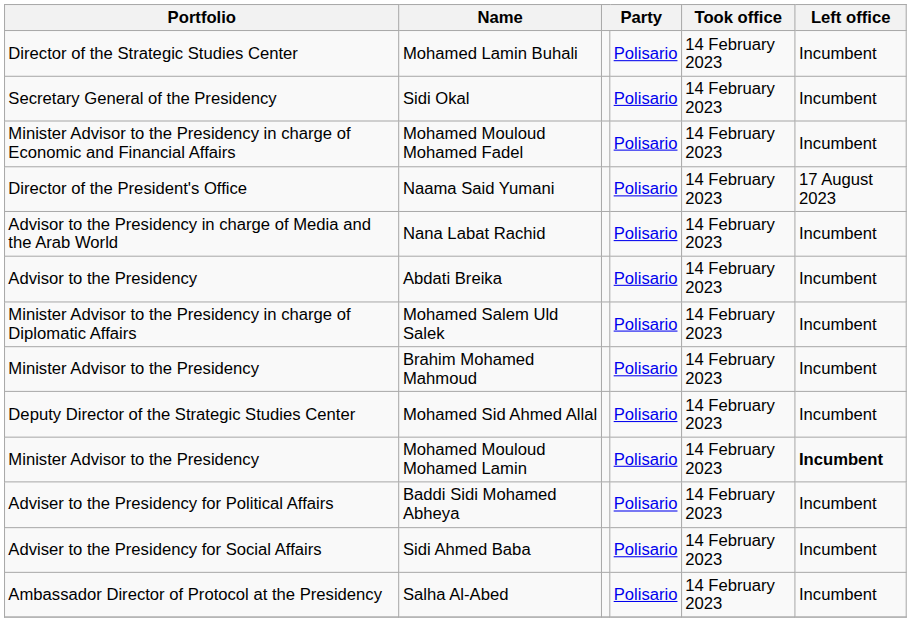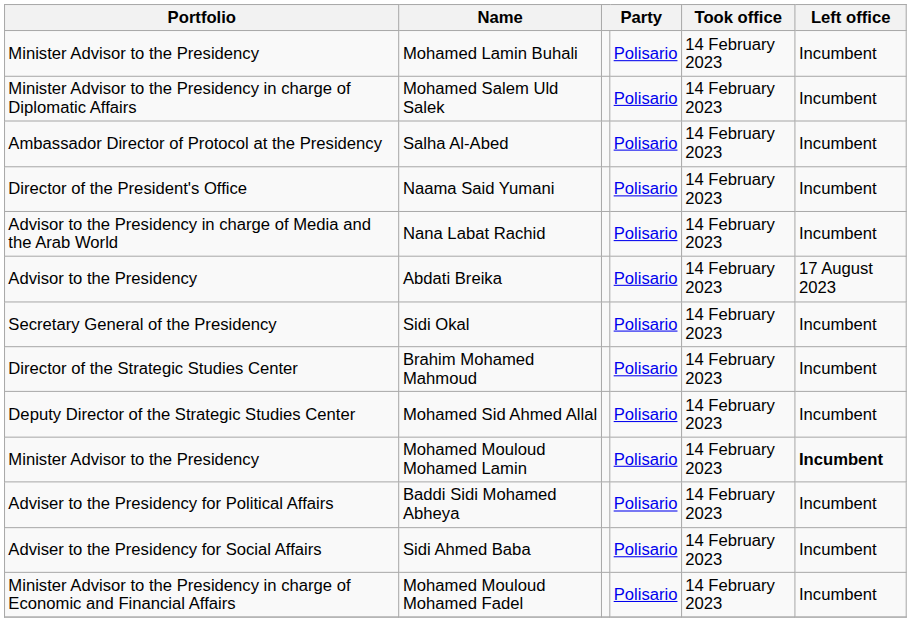(153, 53) Director of the Strategic Studies Center -> (134, 53) Minister Advisor to the Presidency
rows swapped: (481, 324) <-> (436, 98)
rows swapped: (474, 143) <-> (456, 594)
(836, 188) 17 August 2023 -> (838, 188) Incumbent
(838, 278) Incumbent -> (836, 278) 17 August 2023
(134, 369) Minister Advisor to the Presidency -> (153, 369) Director of the Strategic Studies Center
